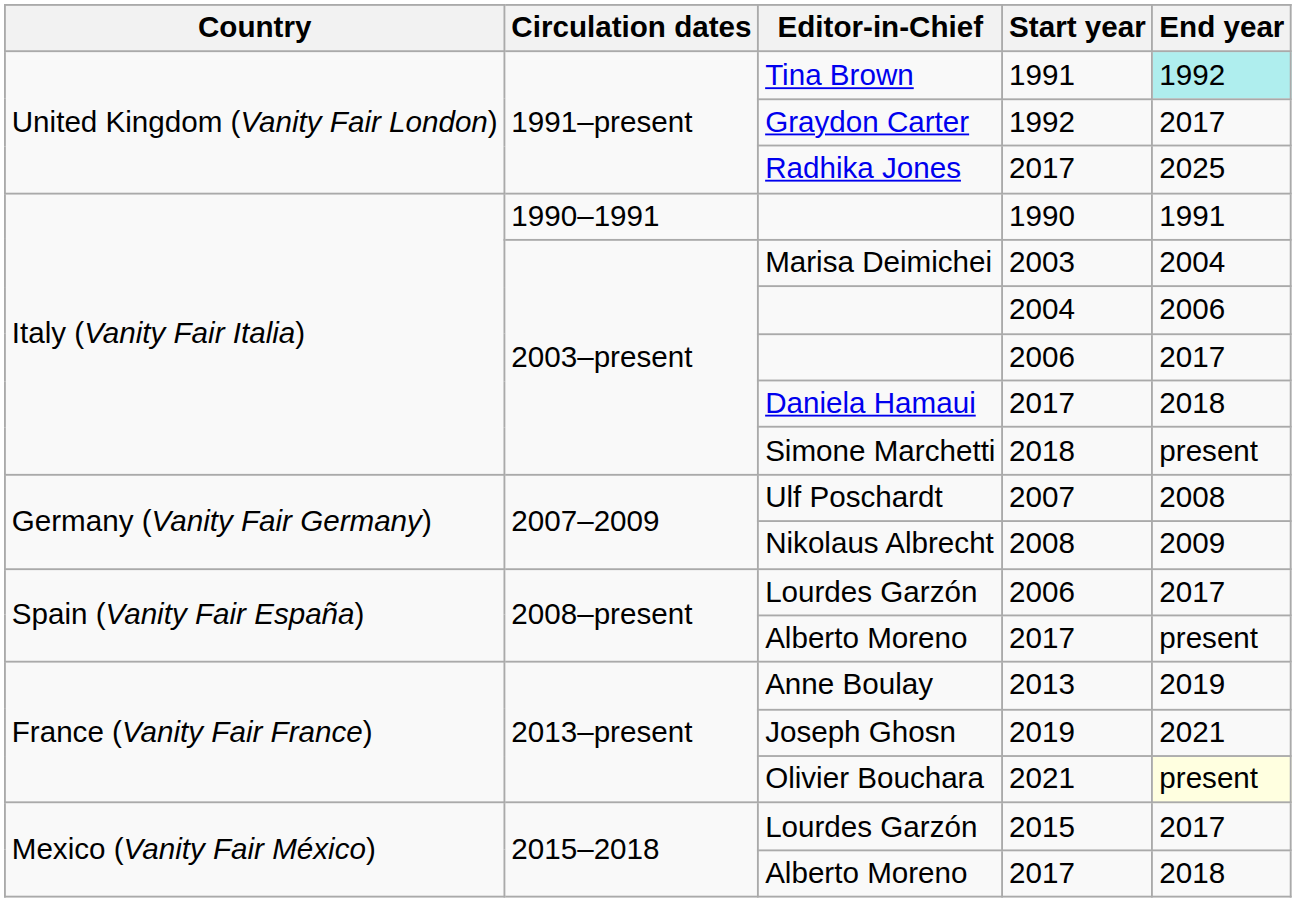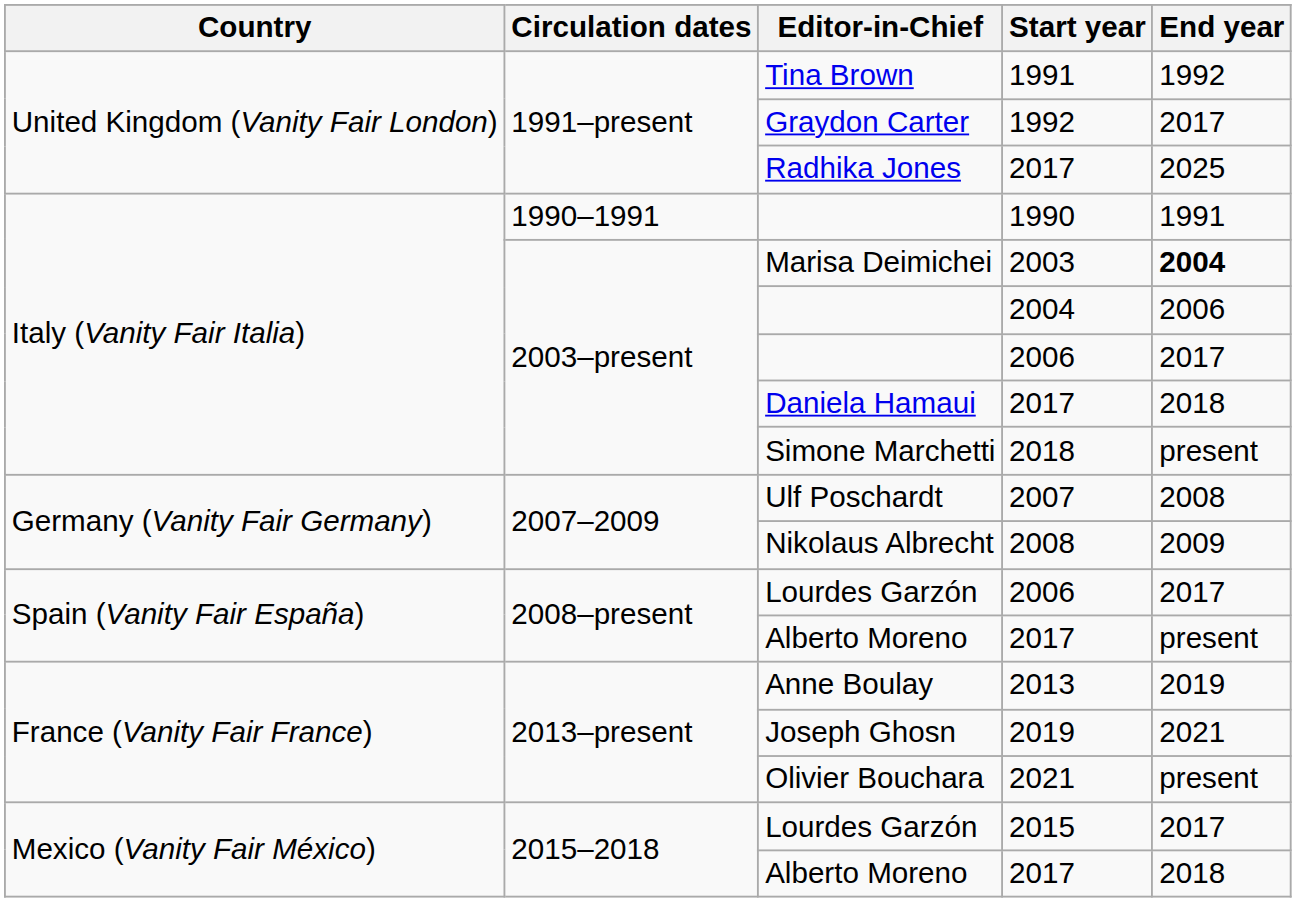(1192, 74) paleturquoise background -> (1192, 74) no background
(1192, 262) normal -> (1192, 262) bold
(1209, 779) lightyellow background -> (1209, 779) no background
